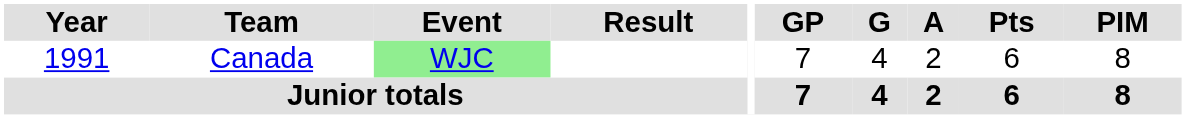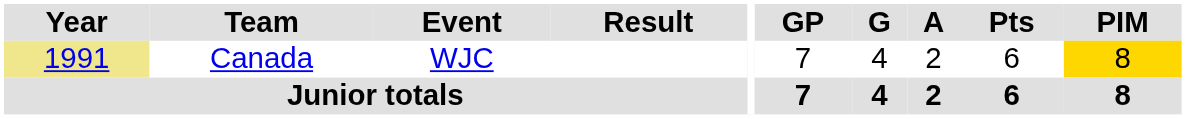(77, 58) no background -> (77, 58) khaki background
(462, 58) lightgreen background -> (462, 58) no background
(1123, 58) no background -> (1123, 58) gold background
